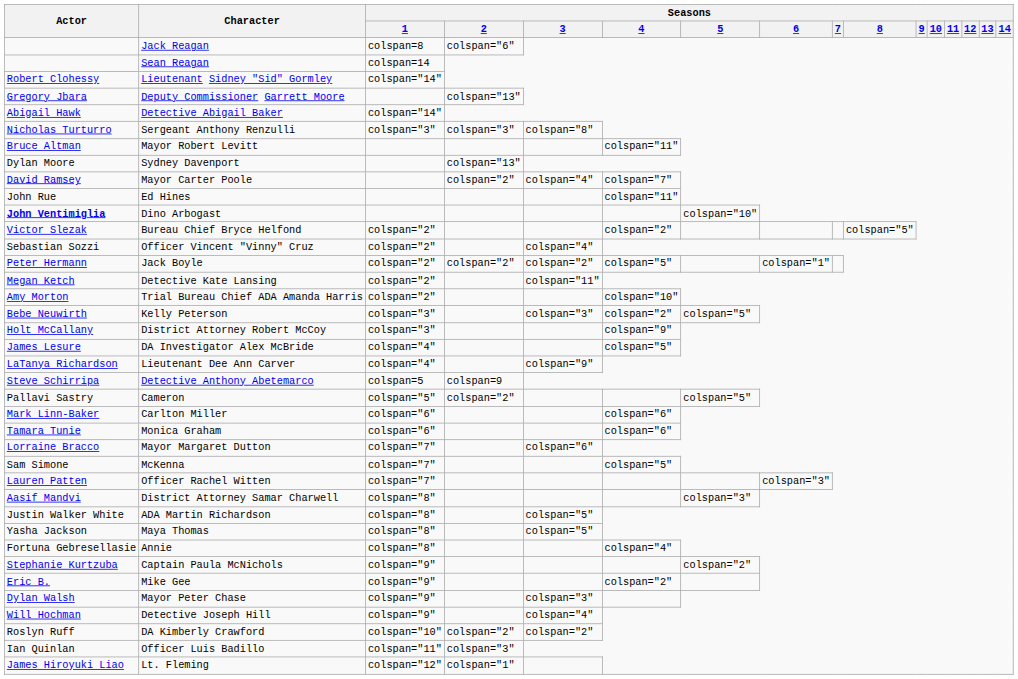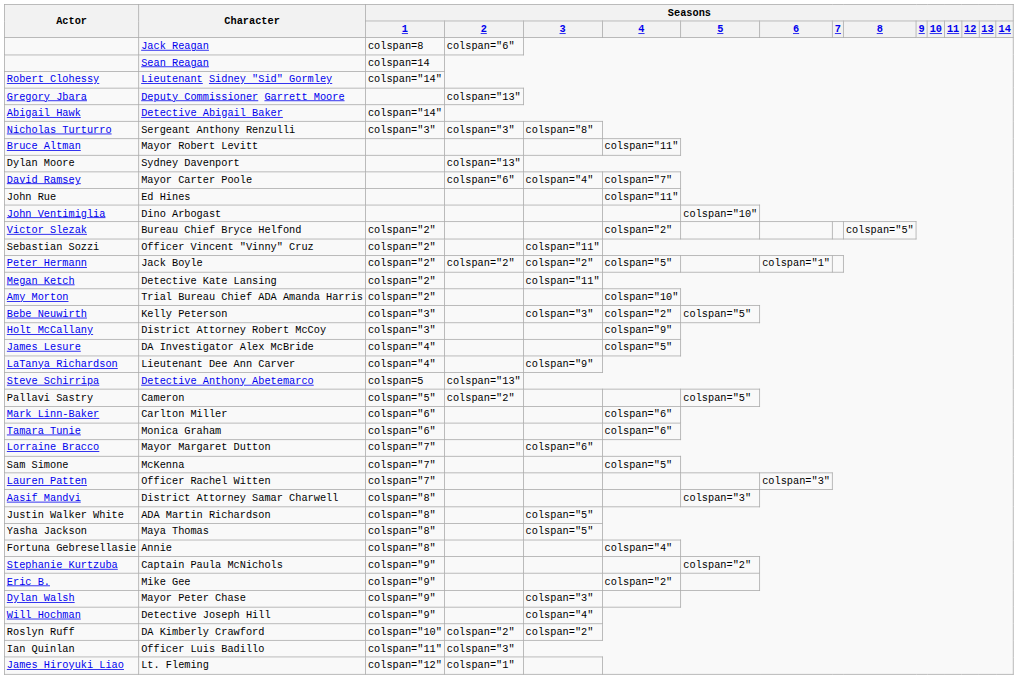(481, 180) colspan="2" -> (481, 180) colspan="6"
(56, 214) bold -> (56, 214) normal
(560, 247) colspan="4" -> (563, 247) colspan="11"
(475, 381) colspan=9 -> (484, 381) colspan="13"
